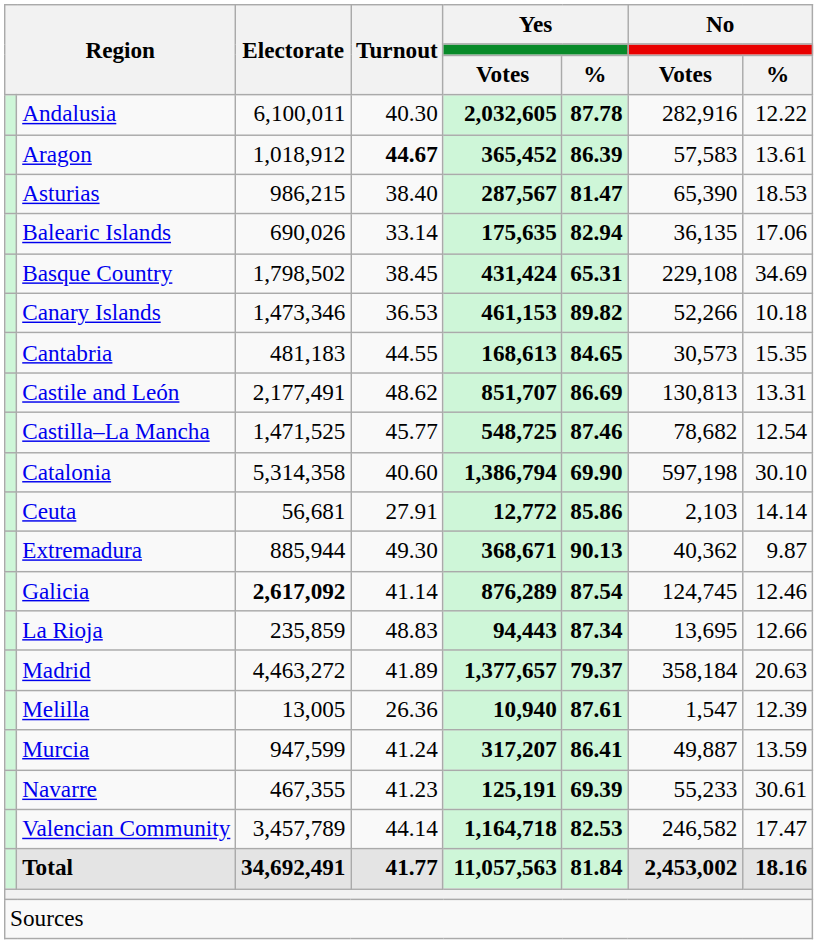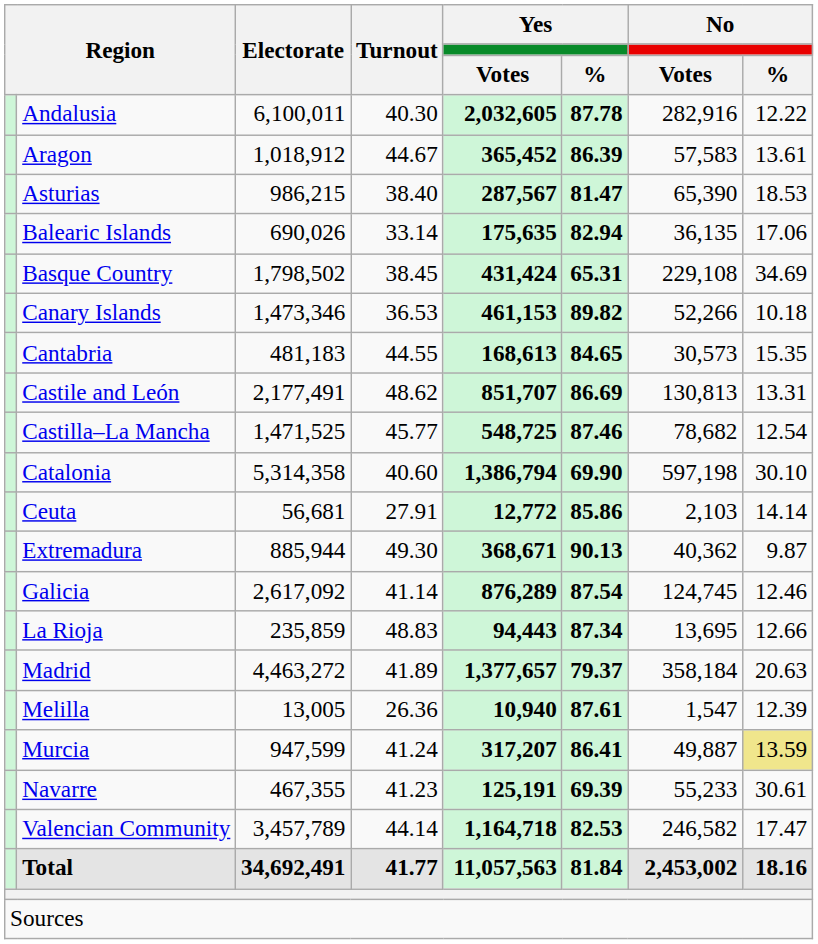(412, 154) bold -> (412, 154) normal
(299, 590) bold -> (299, 590) normal
(781, 749) no background -> (781, 749) khaki background
